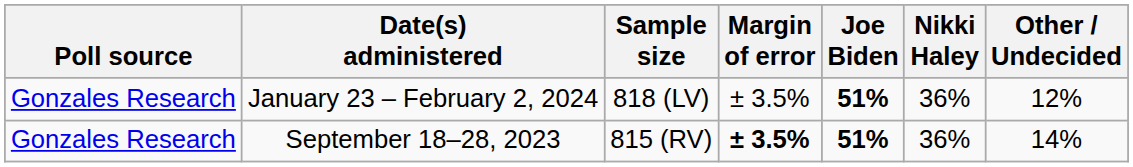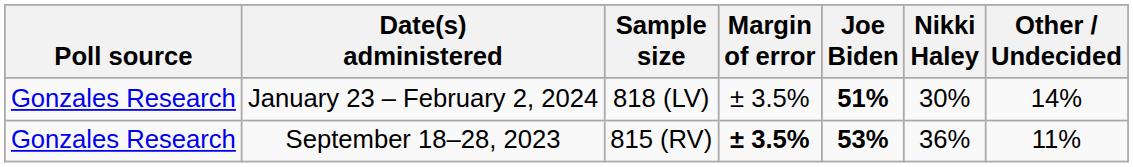(945, 98) 36% -> (945, 98) 30%
(1056, 98) 12% -> (1056, 98) 14%
(863, 140) 51% -> (863, 140) 53%
(1056, 140) 14% -> (1056, 140) 11%
